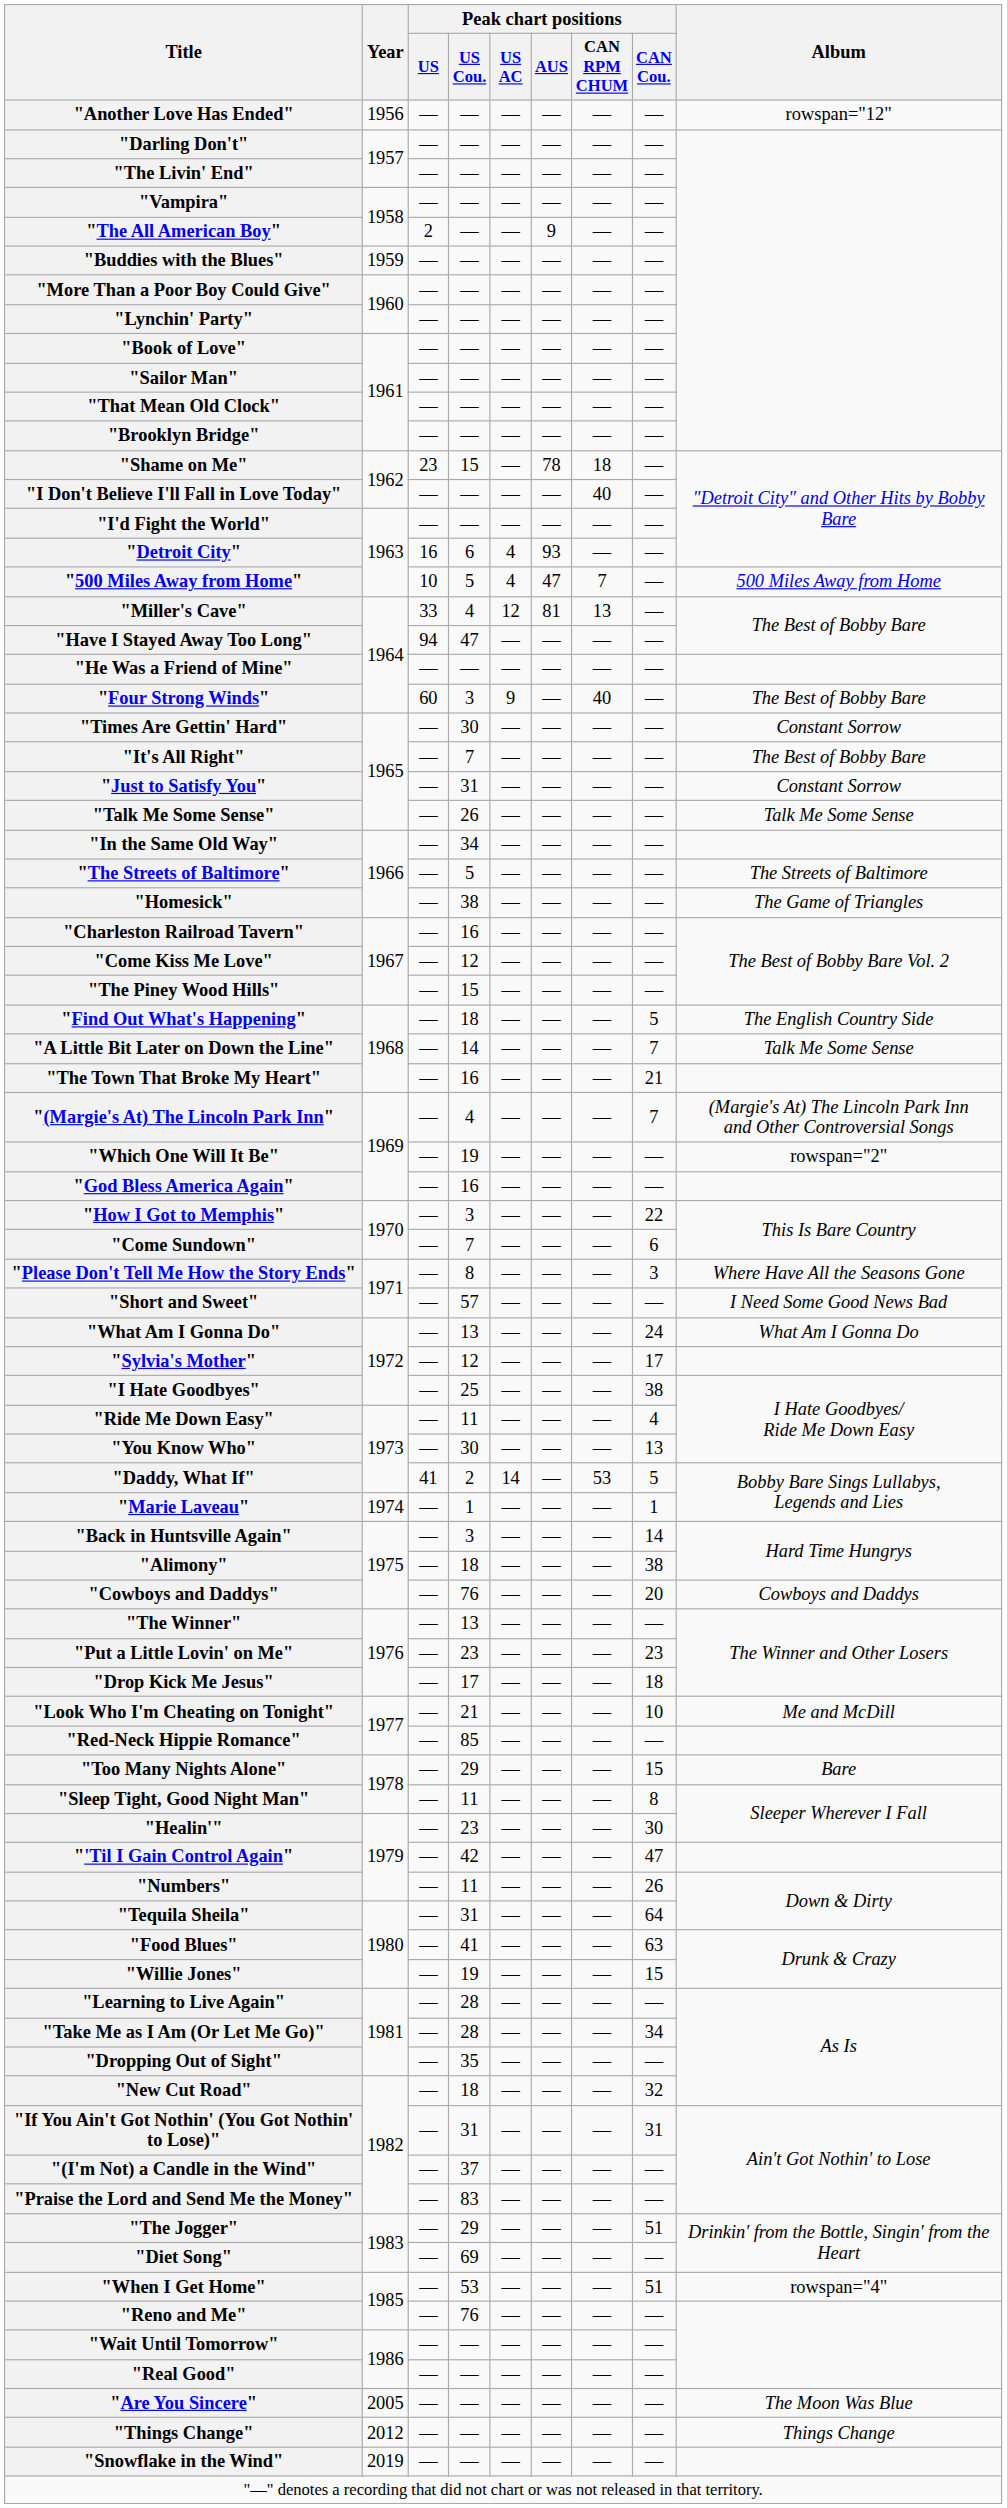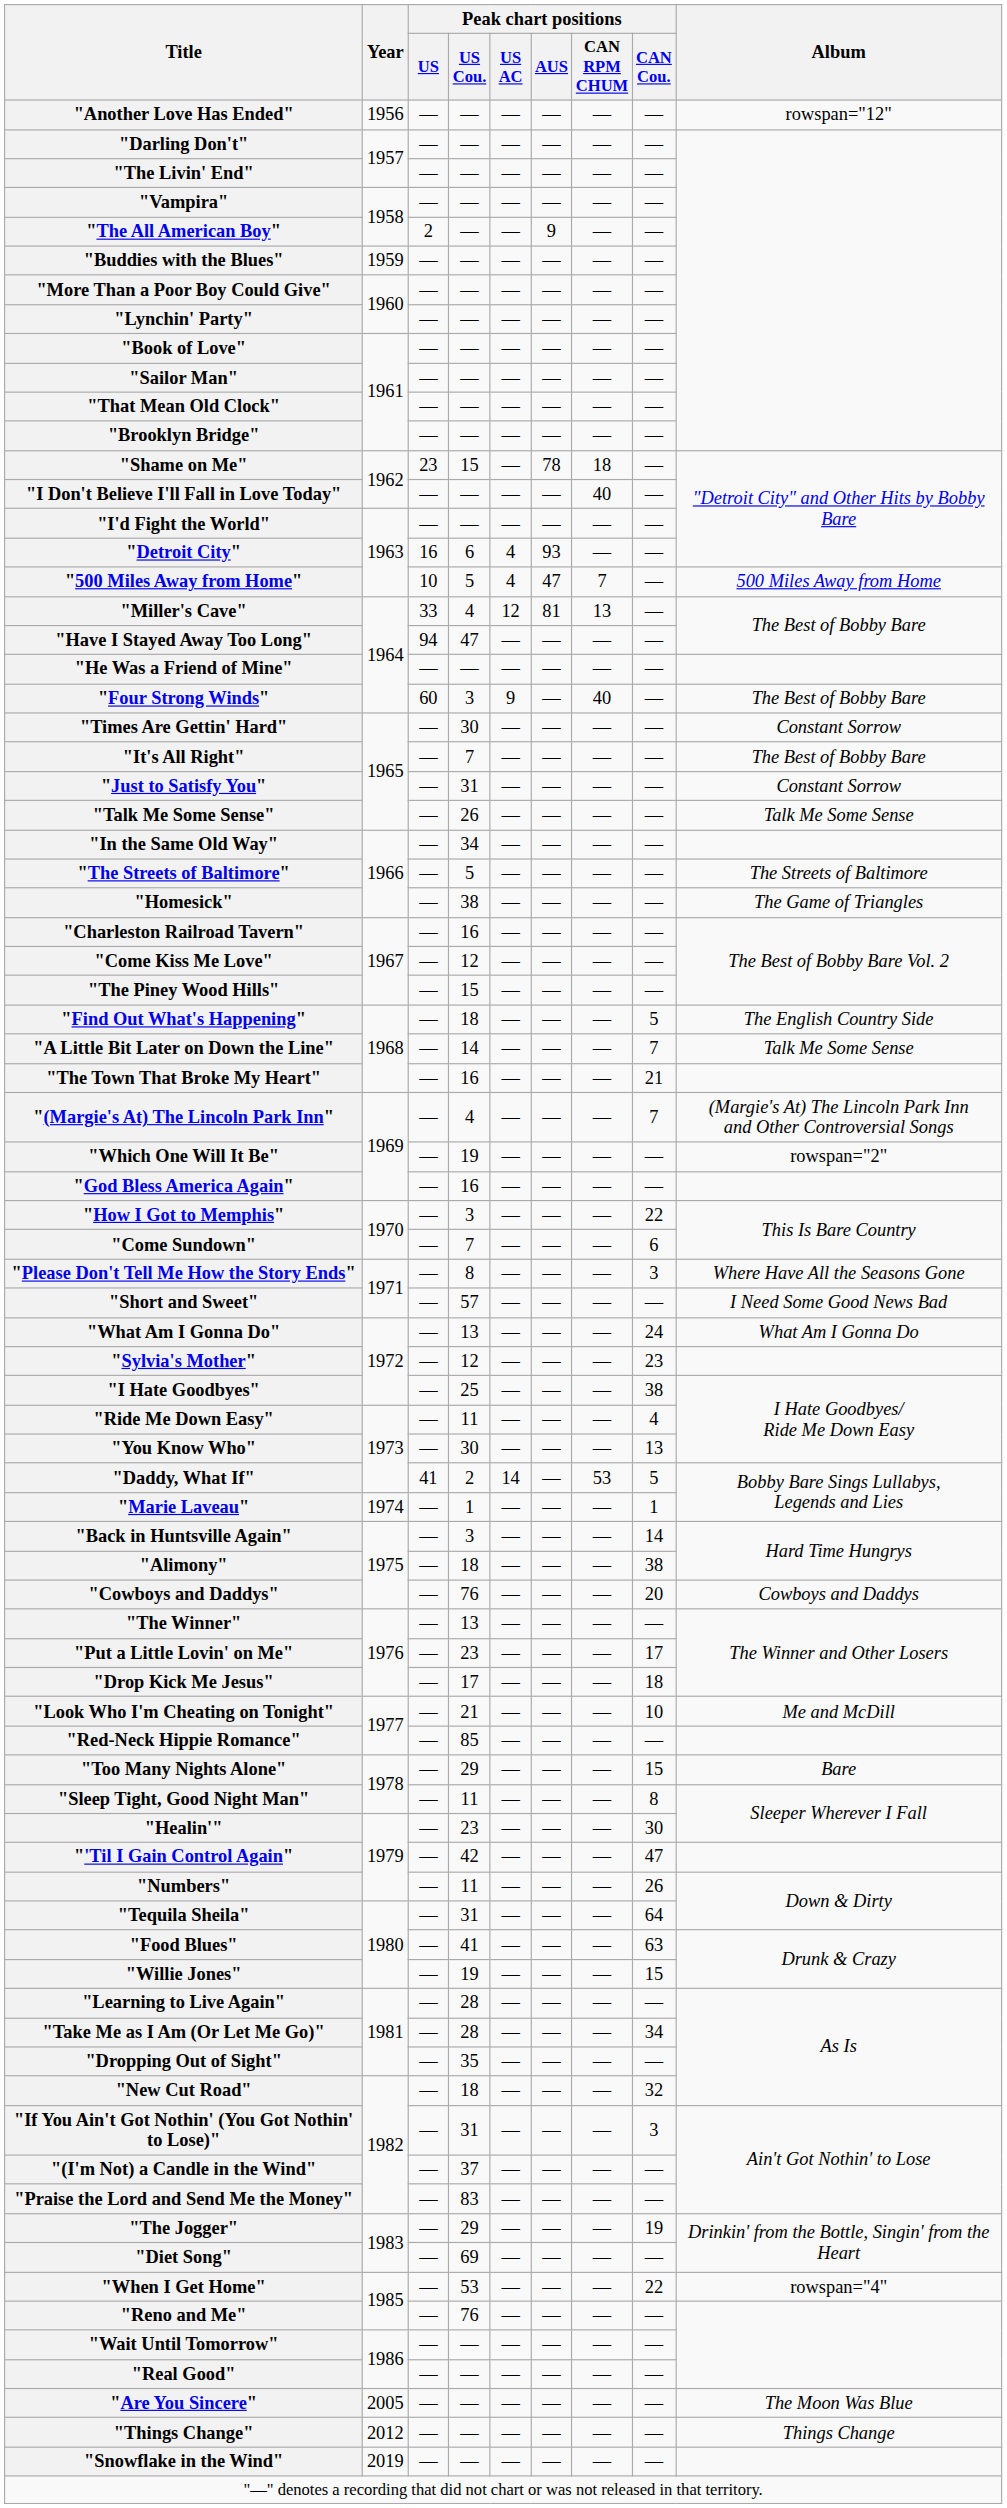(654, 1360) 17 -> (654, 1360) 23
(654, 1652) 23 -> (654, 1652) 17
(654, 2130) 31 -> (654, 2130) 3
(654, 2227) 51 -> (654, 2227) 19
(654, 2286) 51 -> (654, 2286) 22
